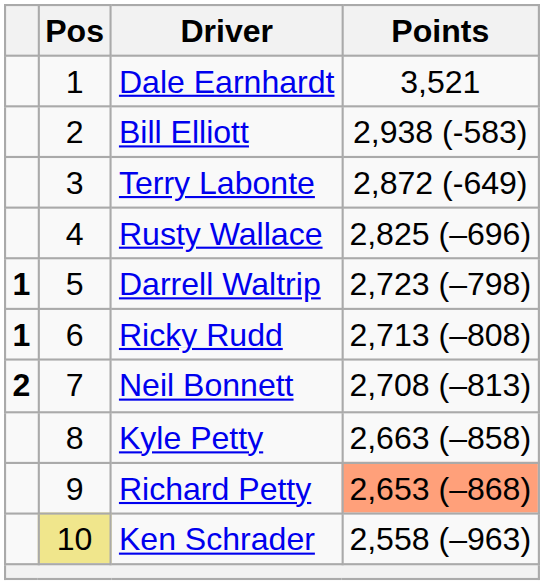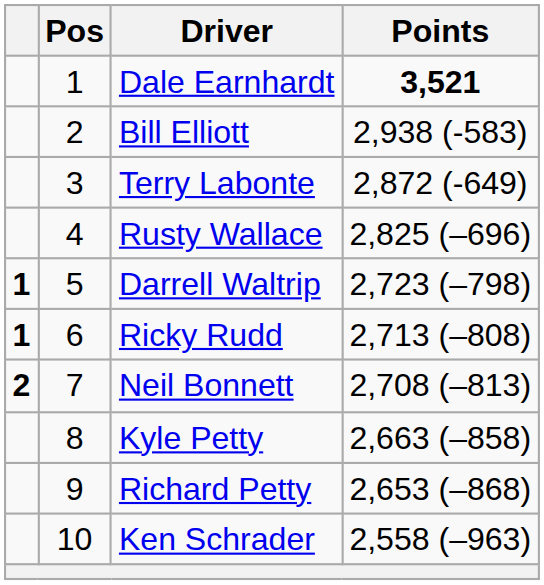(440, 81) normal -> (440, 81) bold
(440, 488) lightsalmon background -> (440, 488) no background
(75, 538) khaki background -> (75, 538) no background
